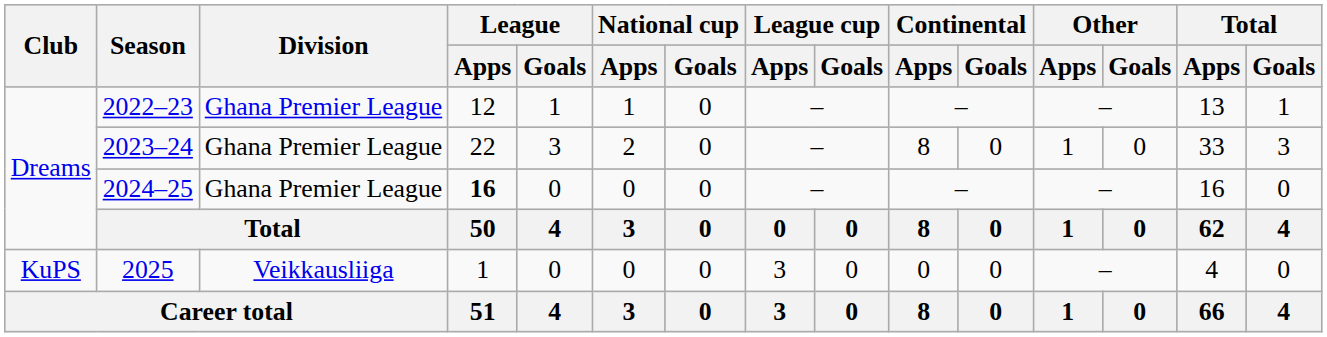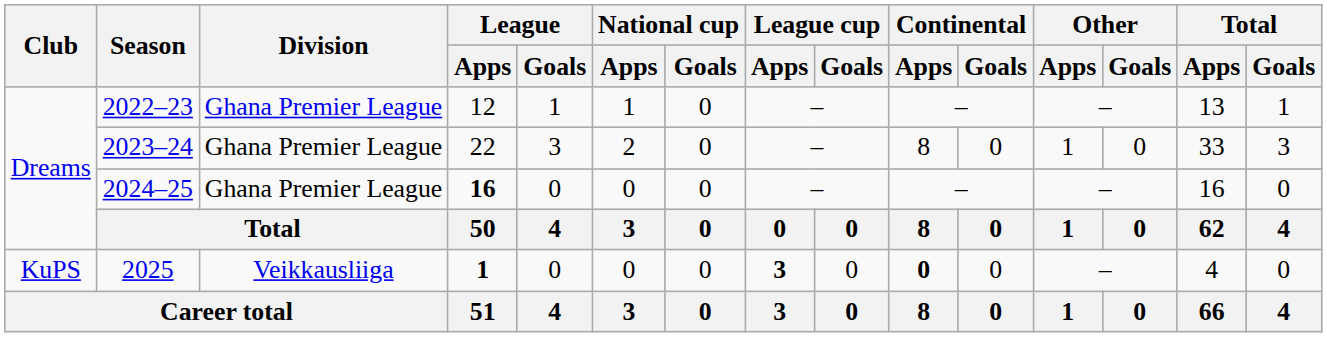(483, 270) normal -> (483, 270) bold
(780, 270) normal -> (780, 270) bold
(924, 270) normal -> (924, 270) bold
